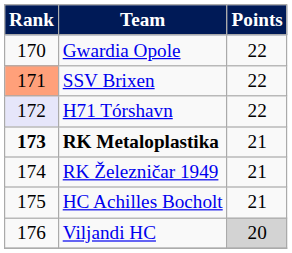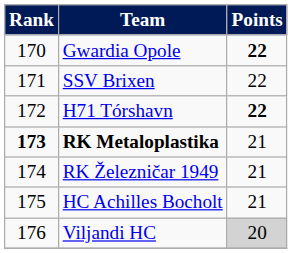(257, 50) normal -> (257, 50) bold
(31, 80) lightsalmon background -> (31, 80) no background
(31, 111) lavender background -> (31, 111) no background
(257, 111) normal -> (257, 111) bold
